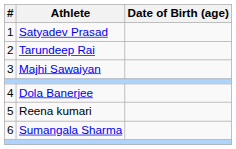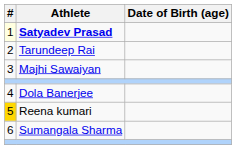(10, 32) no background -> (10, 32) lightyellow background
(63, 32) normal -> (66, 32) bold
(10, 111) no background -> (10, 111) gold background
